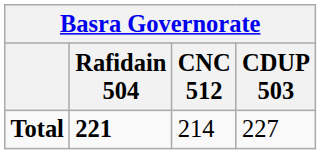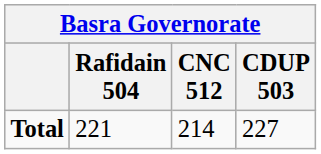(94, 129) bold -> (94, 129) normal
